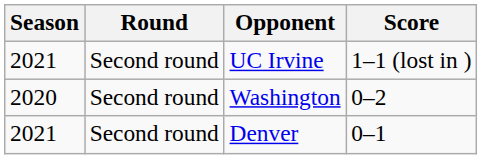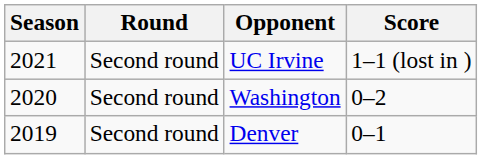(33, 134) 2021 -> (33, 134) 2019
